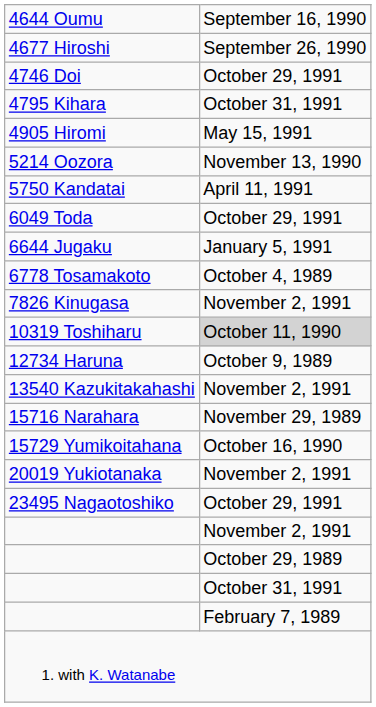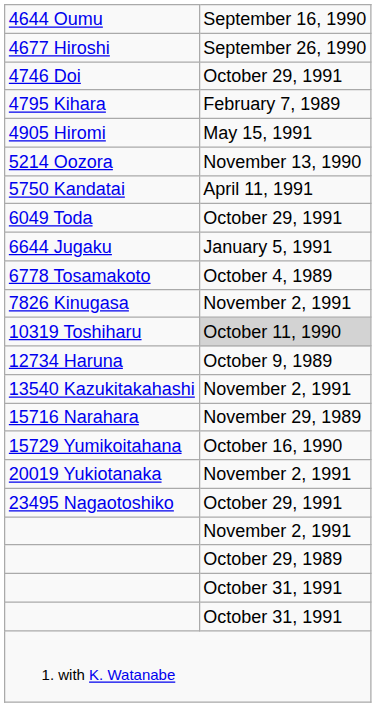(273, 105) October 31, 1991 -> (272, 105) February 7, 1989
(272, 616) February 7, 1989 -> (273, 616) October 31, 1991
